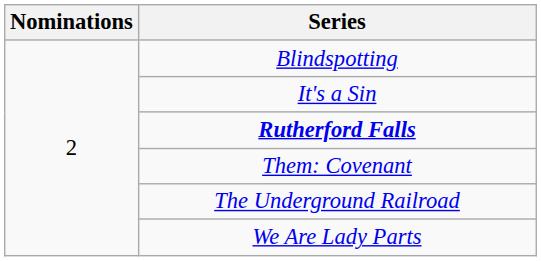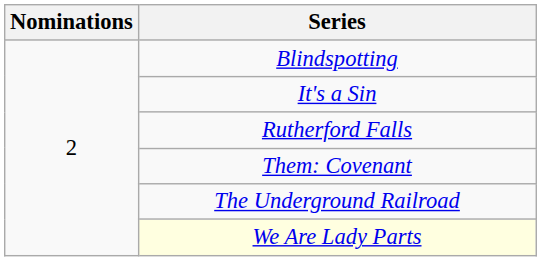(337, 129) bold -> (337, 129) normal
(337, 237) no background -> (337, 237) lightyellow background
